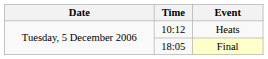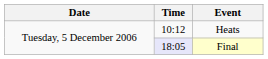(173, 46) no background -> (173, 46) lavender background
